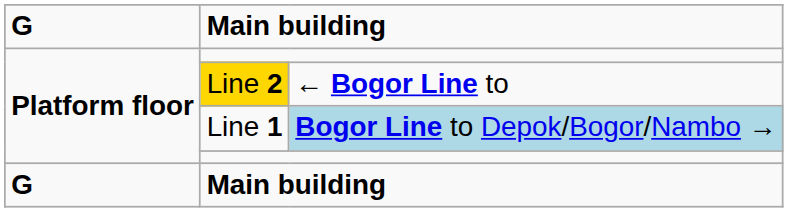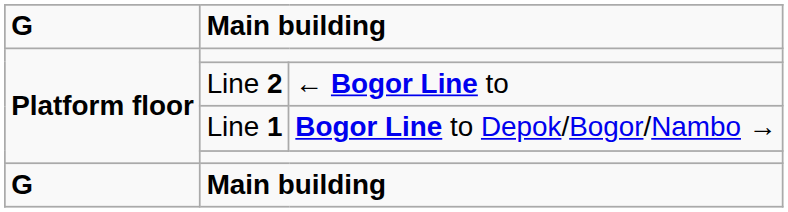(245, 83) gold background -> (245, 83) no background
(536, 127) lightblue background -> (536, 127) no background
